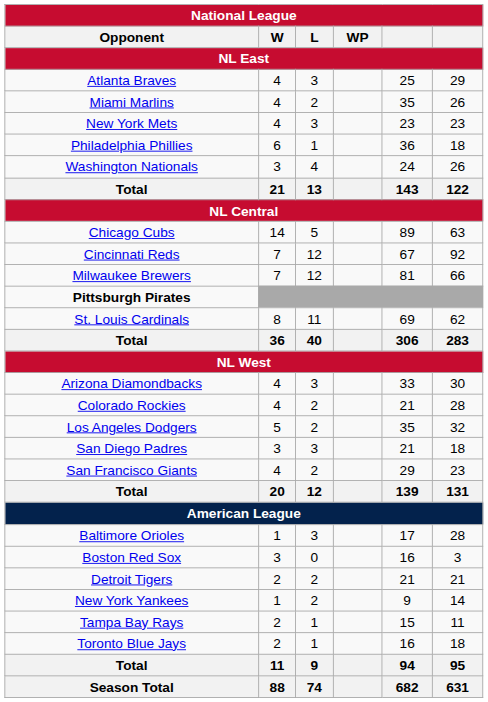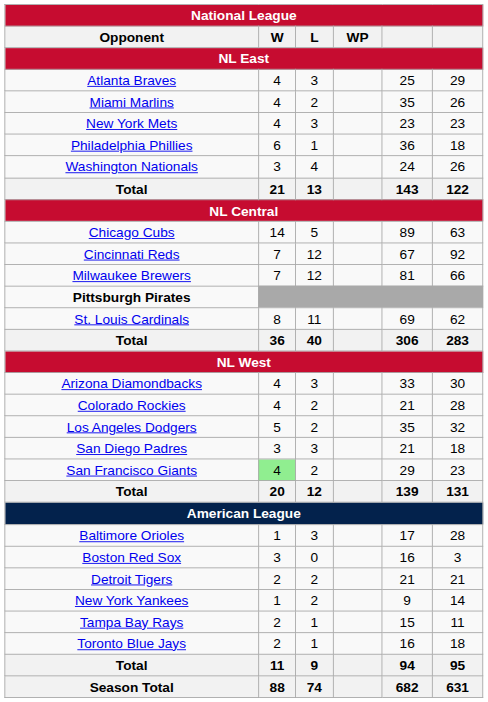(277, 470) no background -> (277, 470) lightgreen background
